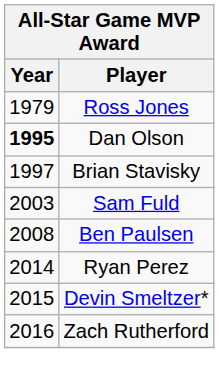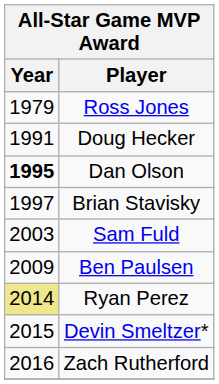+ row: (136, 139)
(32, 235) 2008 -> (32, 267) 2009
(32, 267) no background -> (32, 299) khaki background
